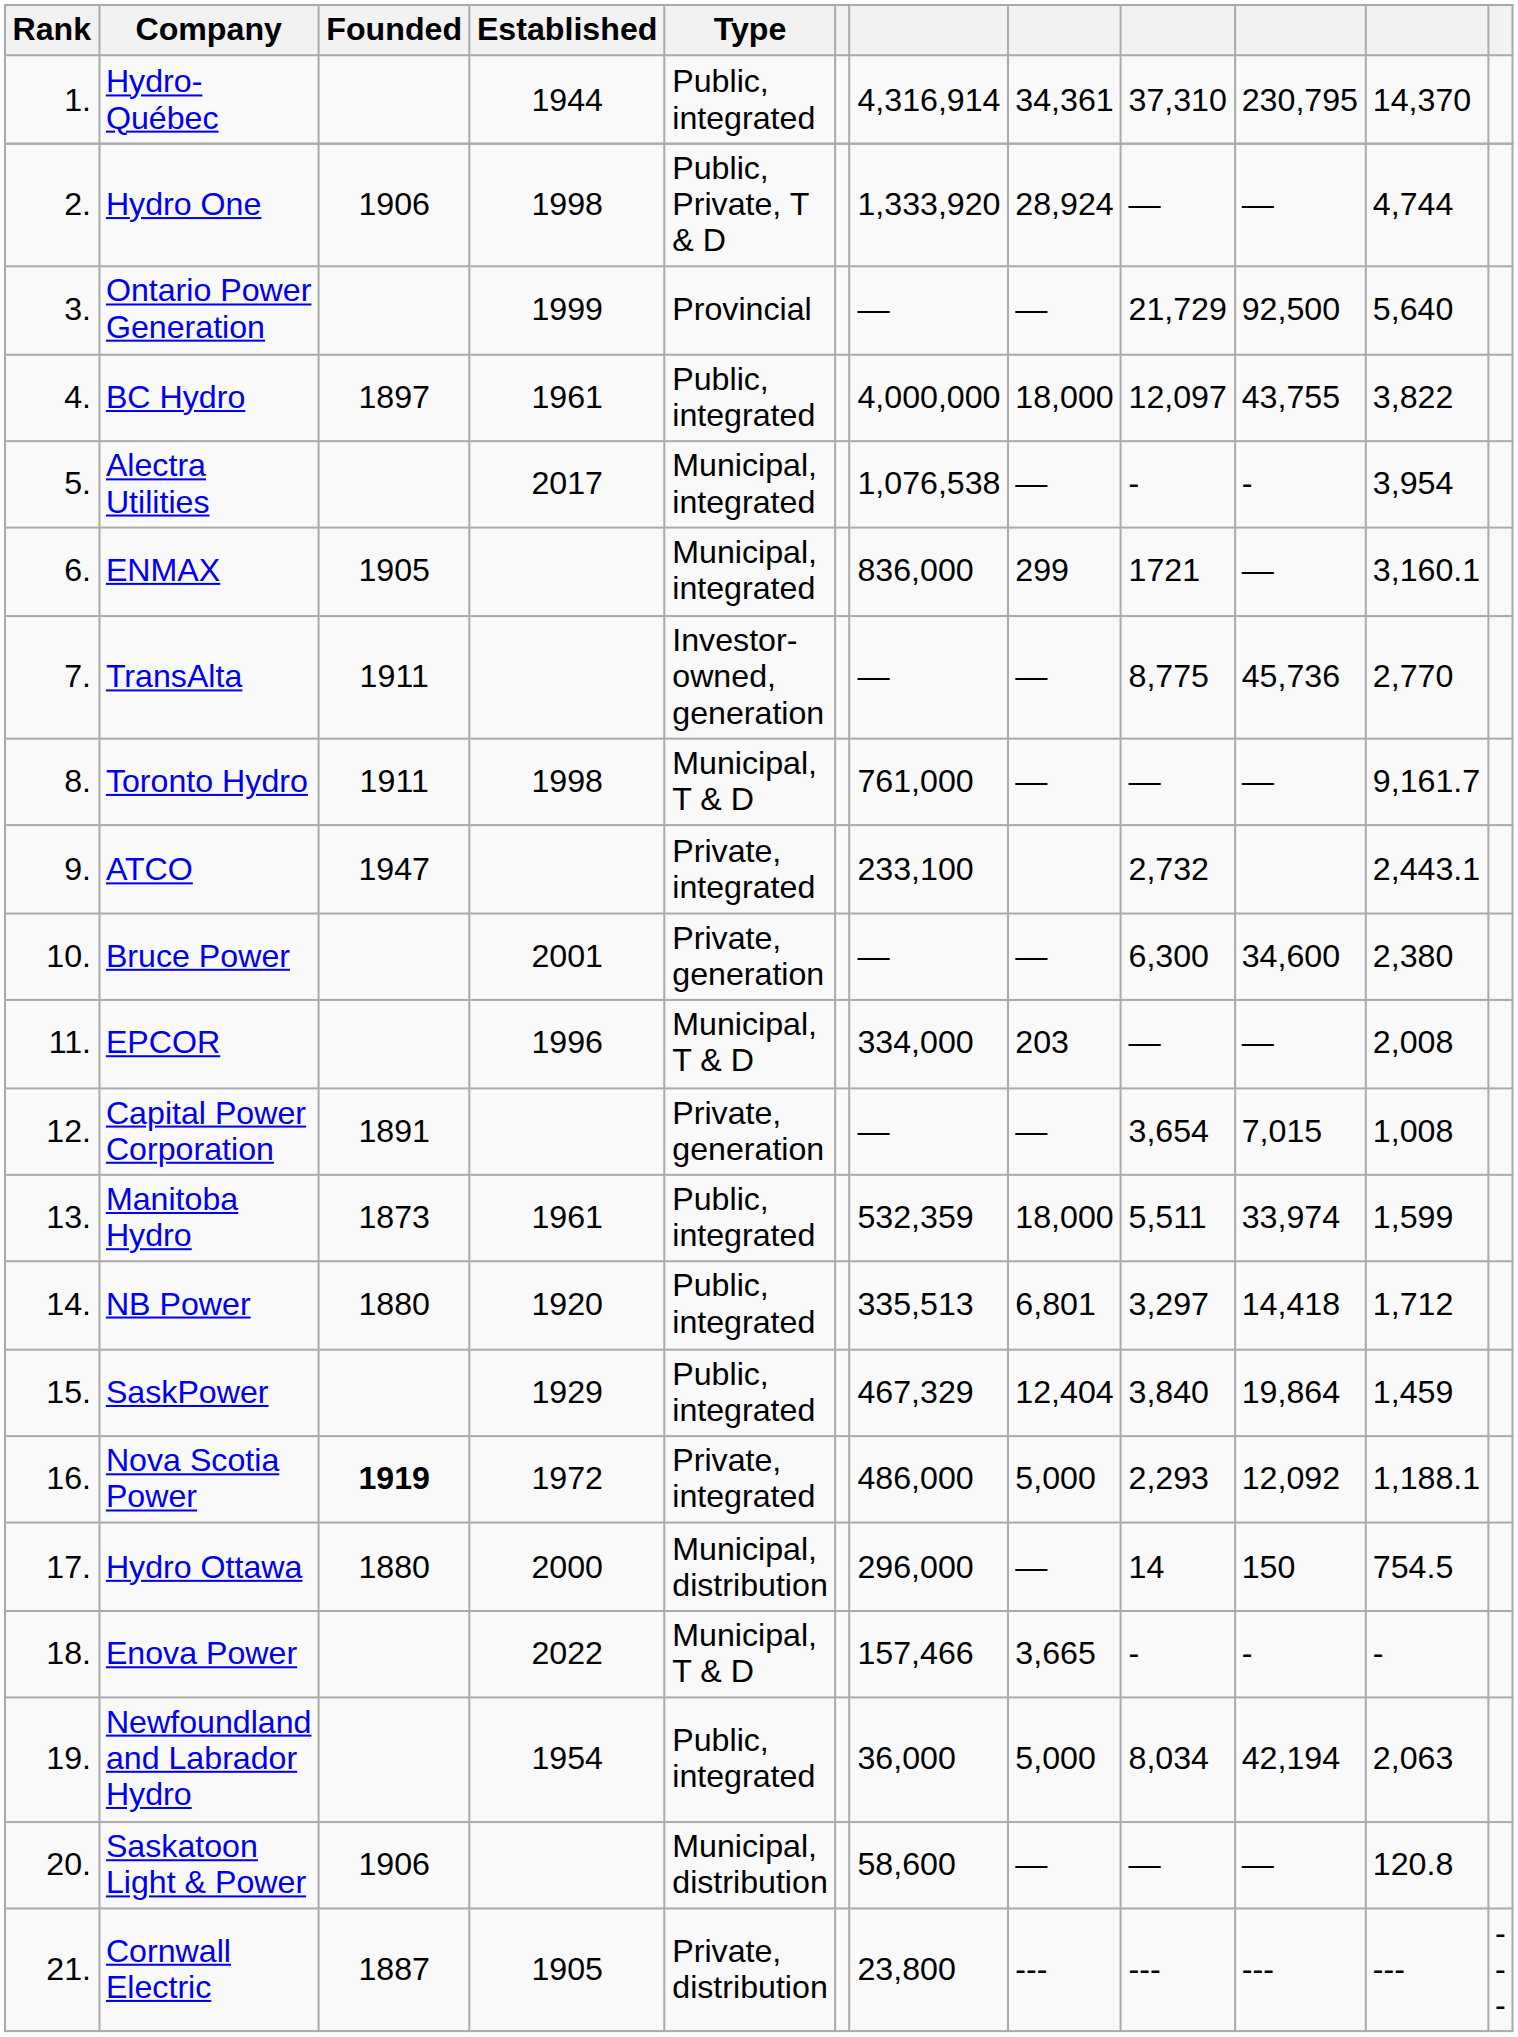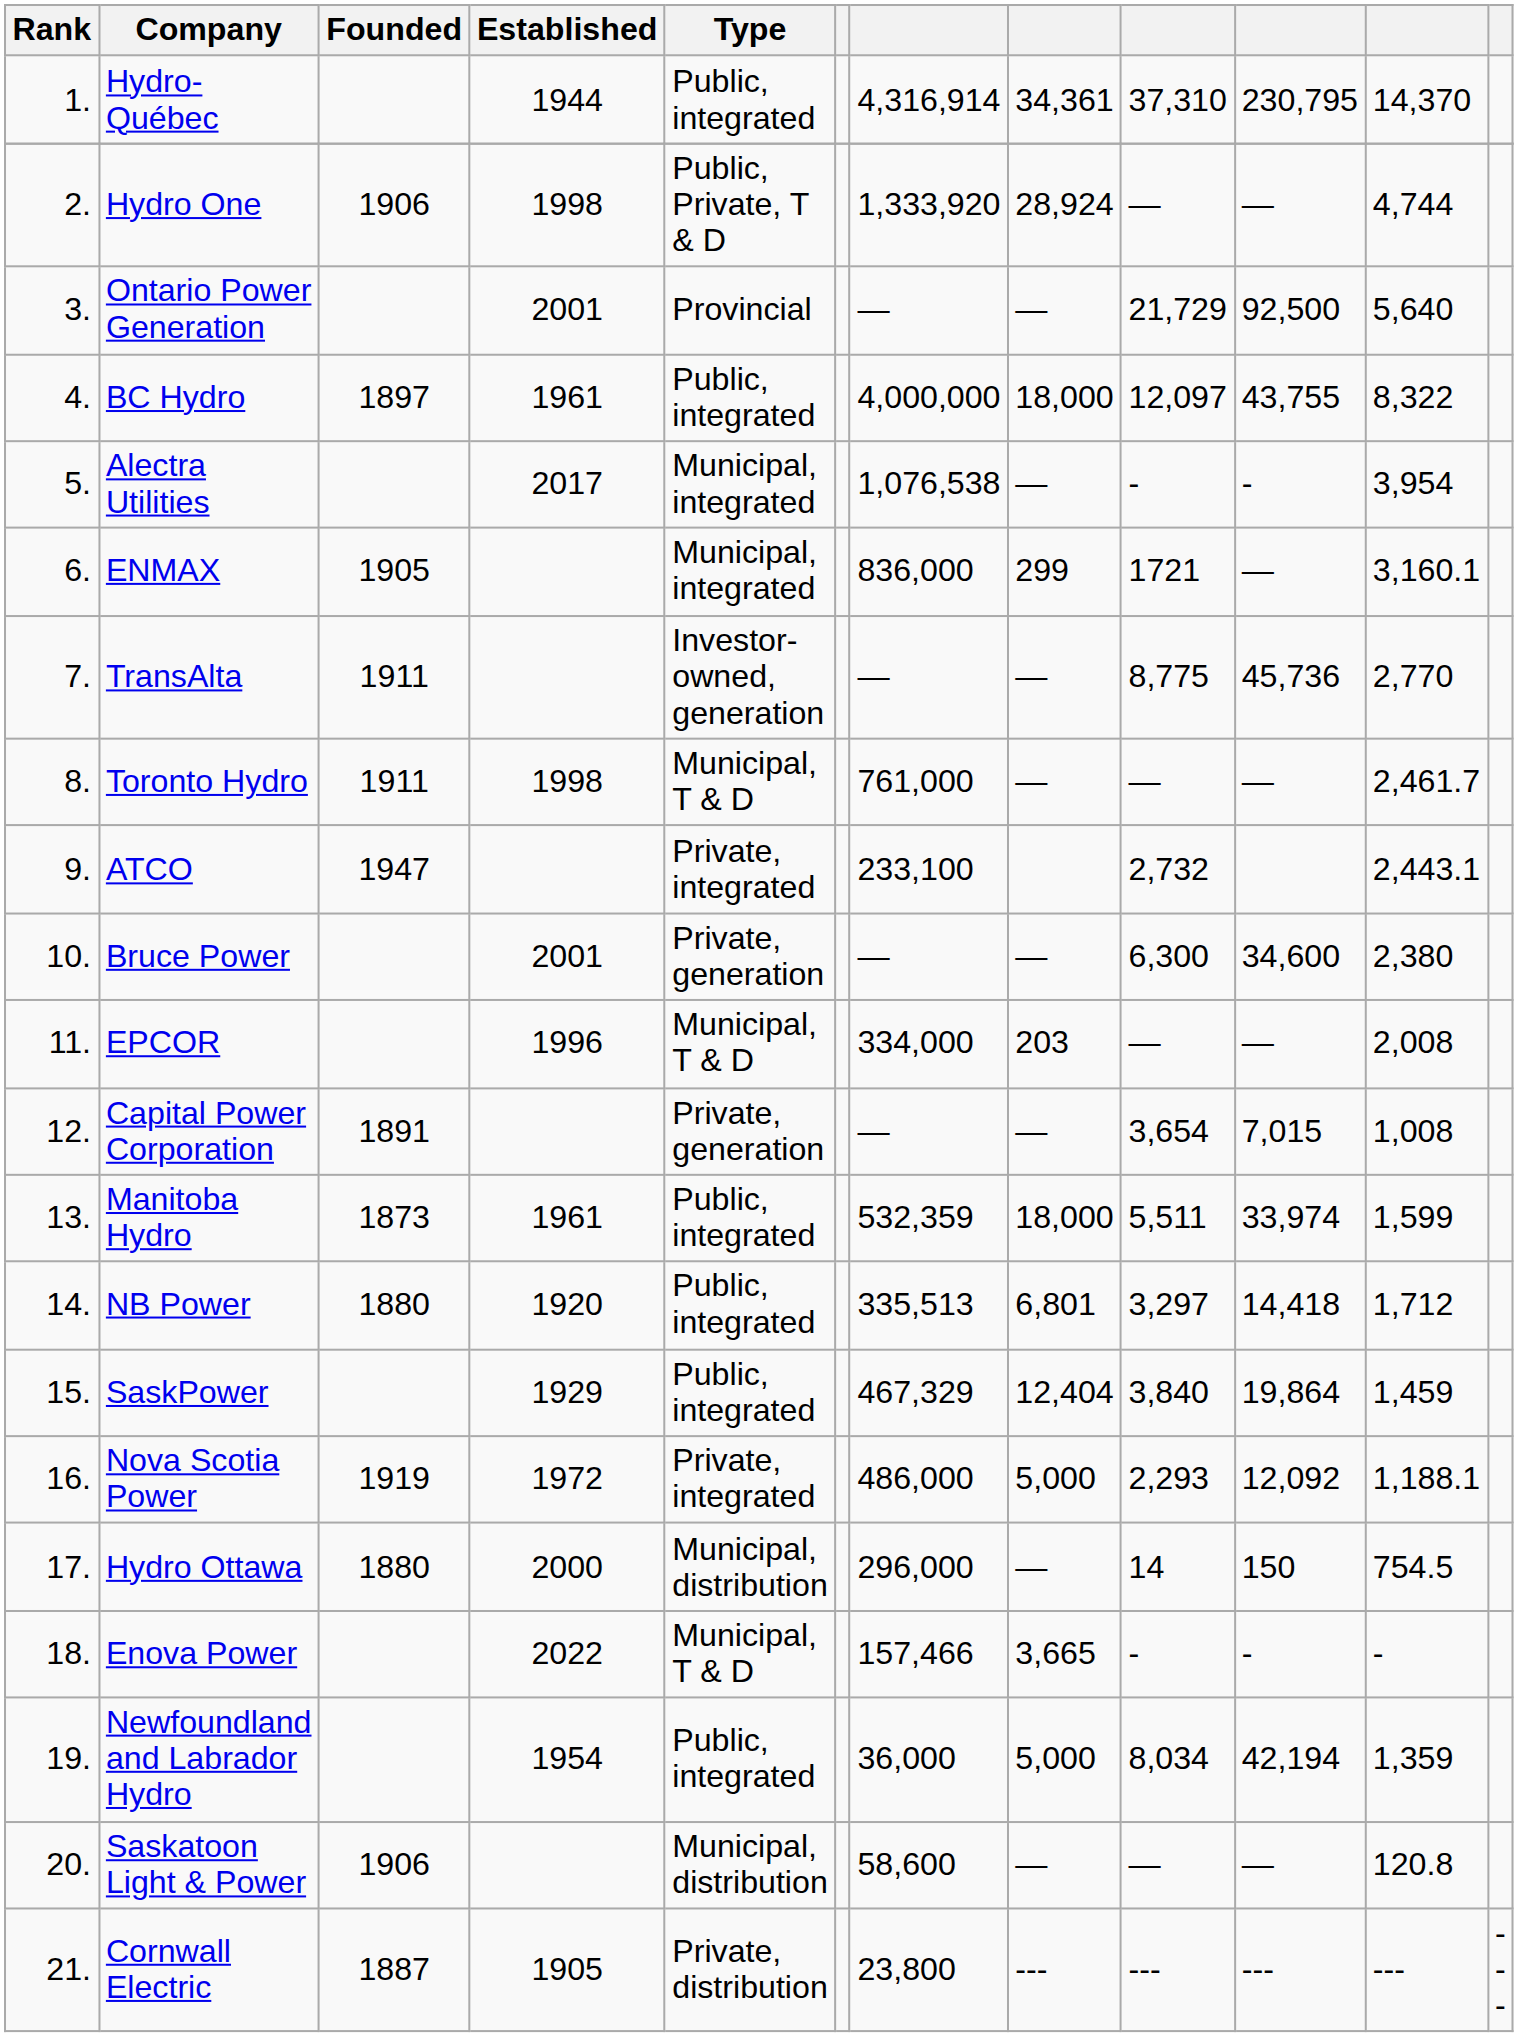(567, 309) 1999 -> (567, 309) 2001
(1413, 396) 3,822 -> (1413, 396) 8,322
(1426, 781) 9,161.7 -> (1426, 781) 2,461.7
(394, 1479) bold -> (394, 1479) normal
(1413, 1758) 2,063 -> (1413, 1758) 1,359
